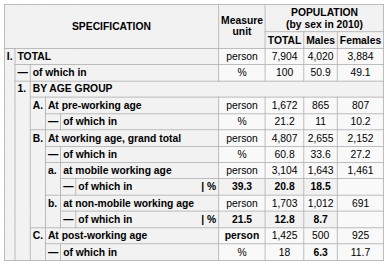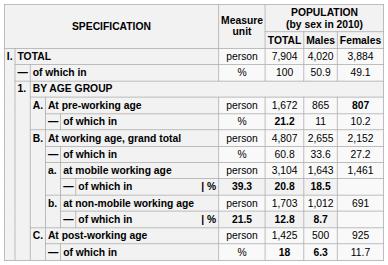(361, 105) normal -> (361, 105) bold
(285, 121) normal -> (285, 121) bold
(242, 235) bold -> (242, 235) normal
(285, 252) normal -> (285, 252) bold
